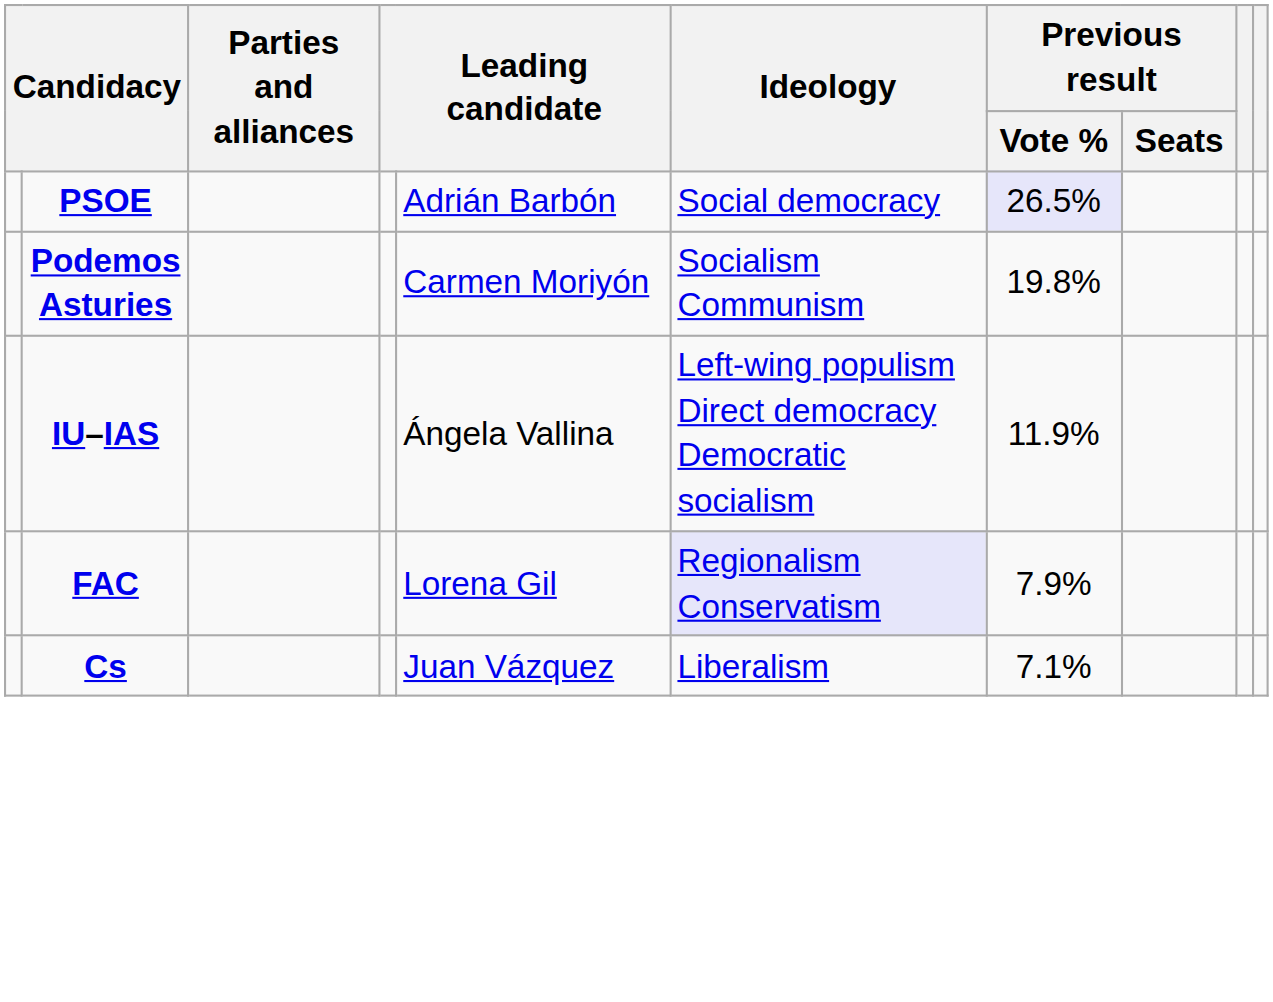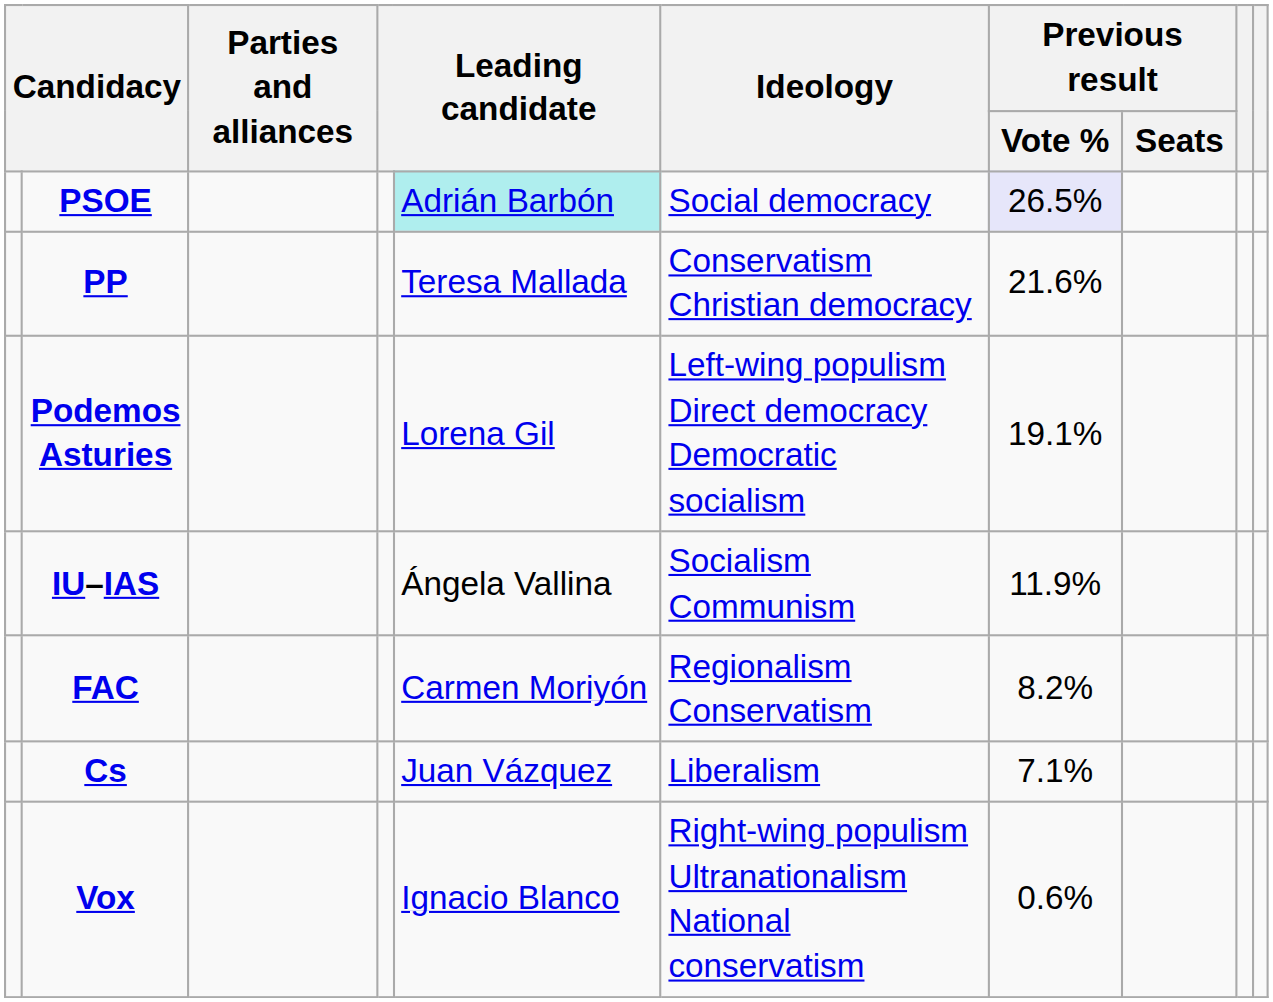(510, 200) no background -> (508, 200) paleturquoise background
+ row: (106, 283)
(526, 283) Carmen Moriyón -> (478, 433) Lorena Gil
(771, 283) Socialism Communism -> (807, 433) Left-wing populism Direct democracy Democratic socialism
(1054, 283) 19.8% -> (1055, 433) 19.1%
(816, 433) Left-wing populism Direct democracy Democratic socialism -> (762, 583) Socialism Communism
(480, 583) Lorena Gil -> (524, 688) Carmen Moriyón
(779, 583) lavender background -> (770, 688) no background
(1054, 583) 7.9% -> (1055, 688) 8.2%
+ row: (106, 898)
